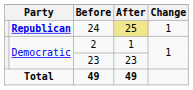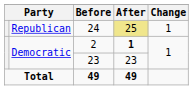(41, 29) bold -> (41, 29) normal
(131, 45) normal -> (131, 45) bold
